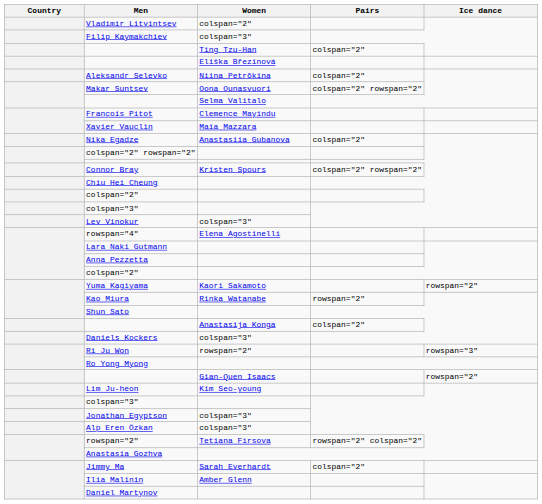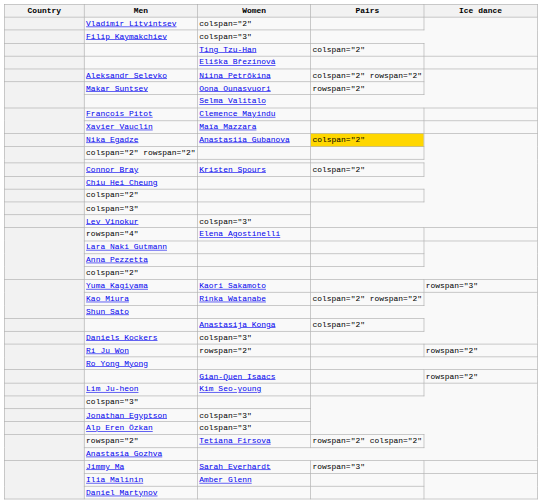(339, 75) colspan="2" -> (367, 75) colspan="2" rowspan="2"
(367, 88) colspan="2" rowspan="2" -> (339, 88) rowspan="2"
(339, 140) no background -> (339, 140) gold background
(367, 170) colspan="2" rowspan="2" -> (339, 170) colspan="2"
(452, 286) rowspan="2" -> (452, 286) rowspan="3"
(339, 299) rowspan="2" -> (367, 299) colspan="2" rowspan="2"
(452, 351) rowspan="3" -> (452, 351) rowspan="2"
(339, 467) colspan="2" -> (339, 467) rowspan="3"
